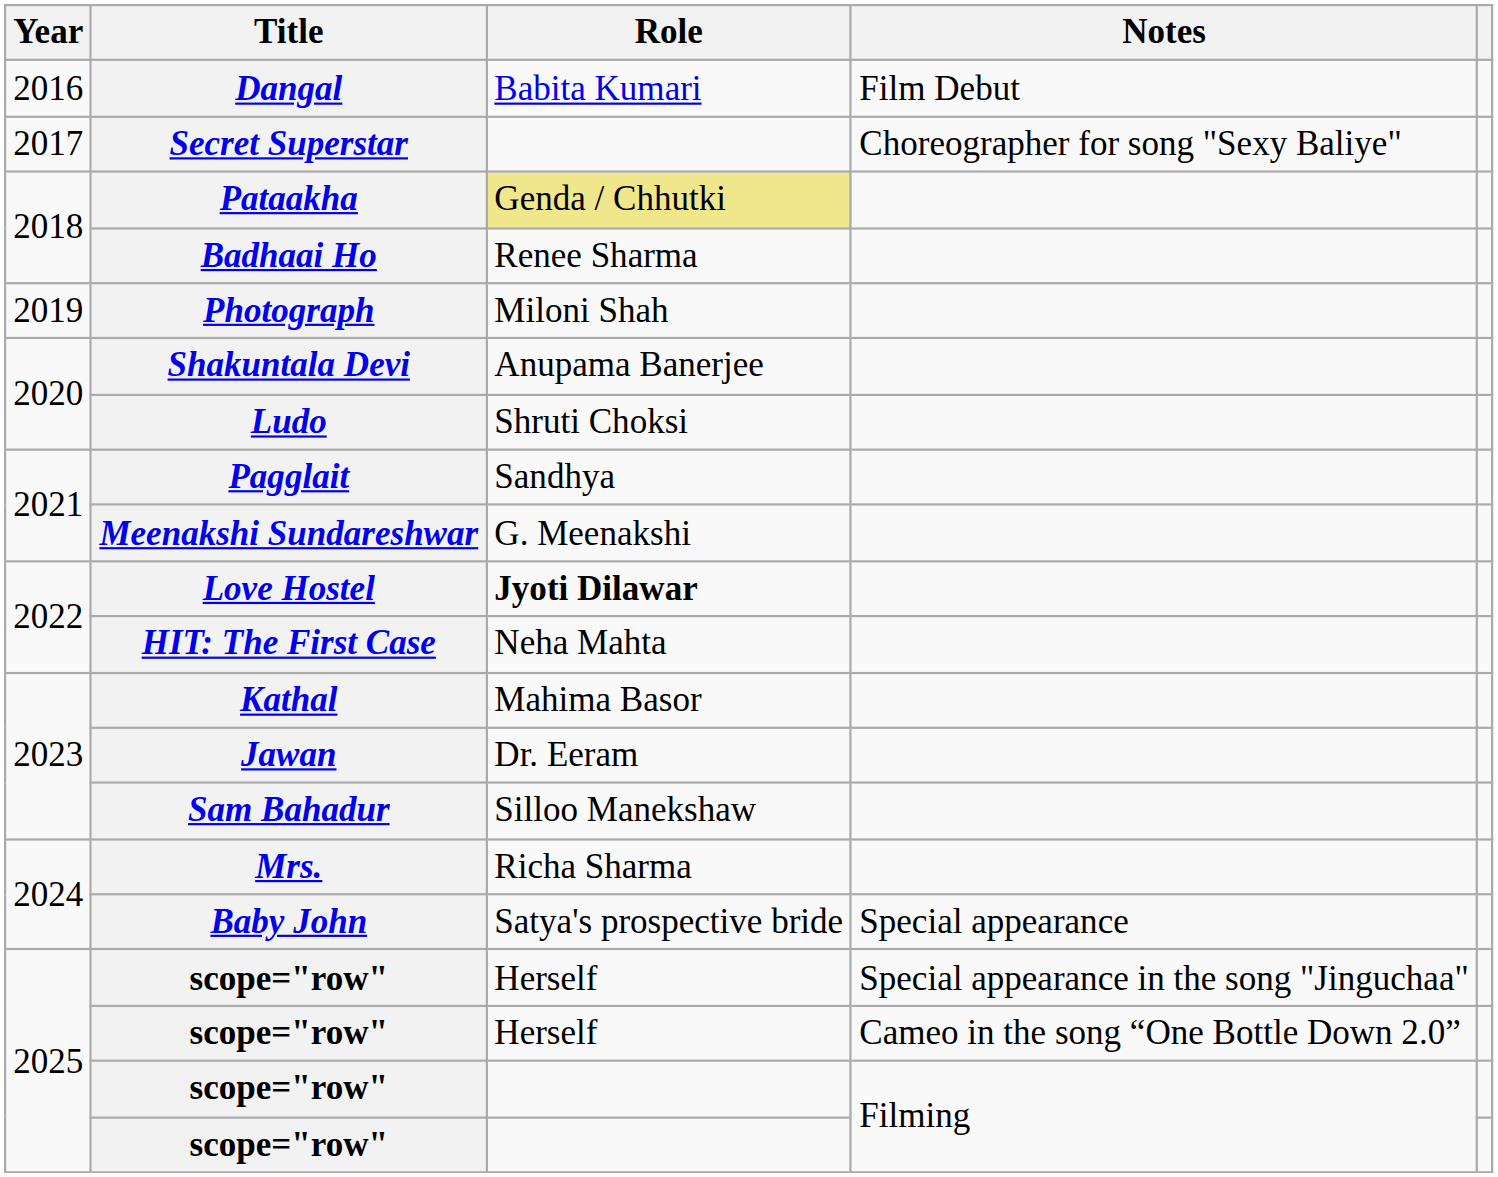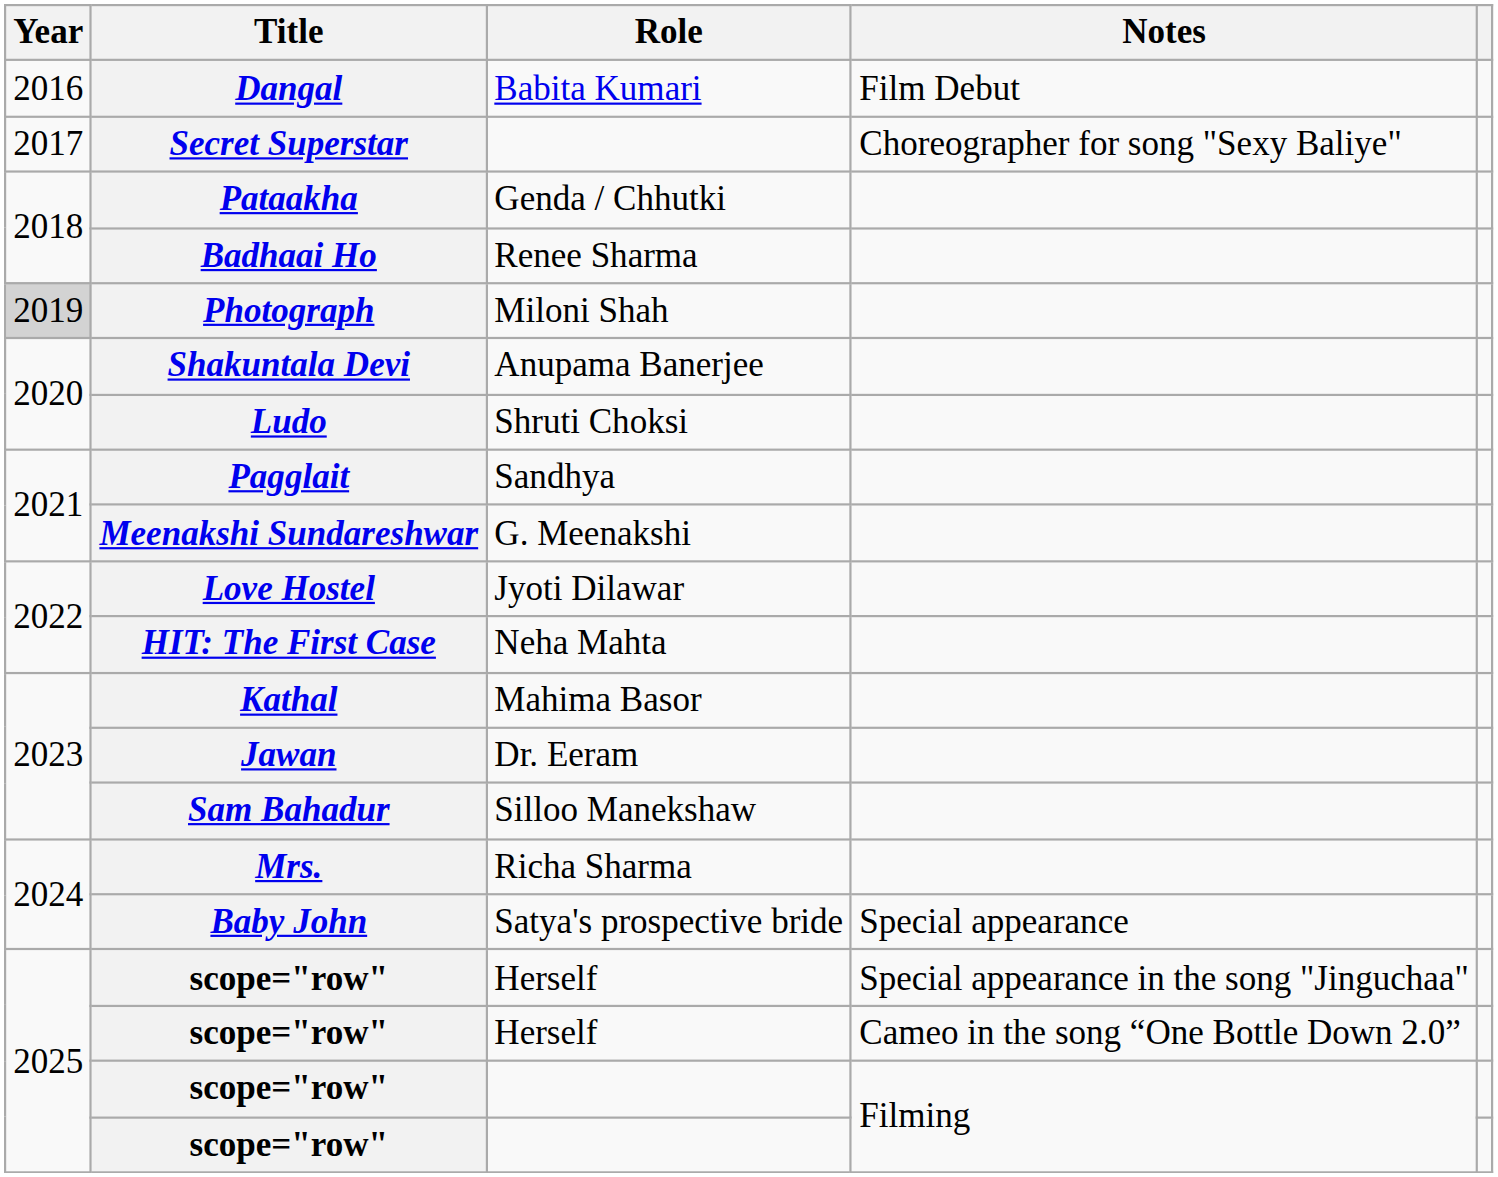(610, 198) khaki background -> (610, 198) no background
(48, 310) no background -> (48, 310) lightgrey background
(596, 587) bold -> (589, 587) normal
